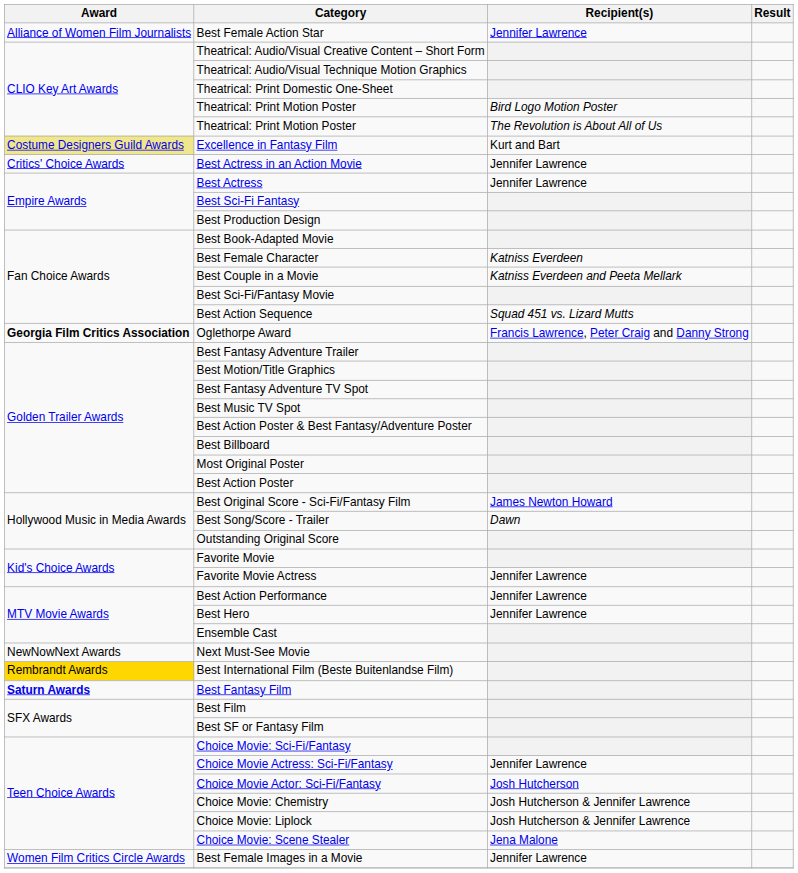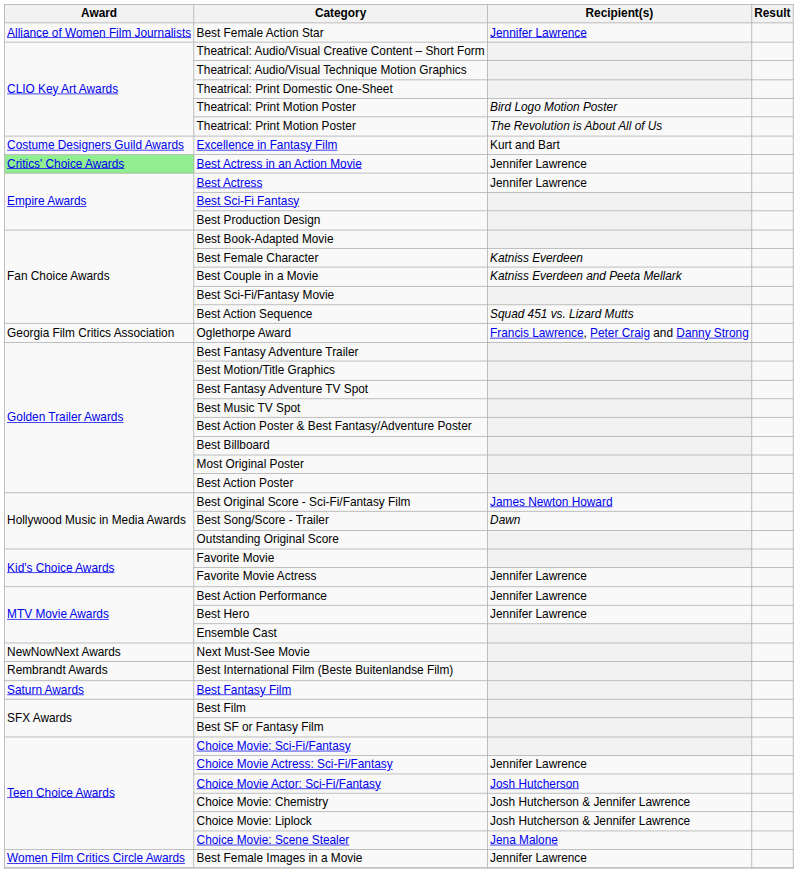(95, 145) khaki background -> (95, 145) no background
(66, 164) no background -> (66, 164) lightgreen background
(98, 333) bold -> (91, 333) normal
(57, 671) gold background -> (57, 671) no background
(49, 689) bold -> (45, 689) normal
